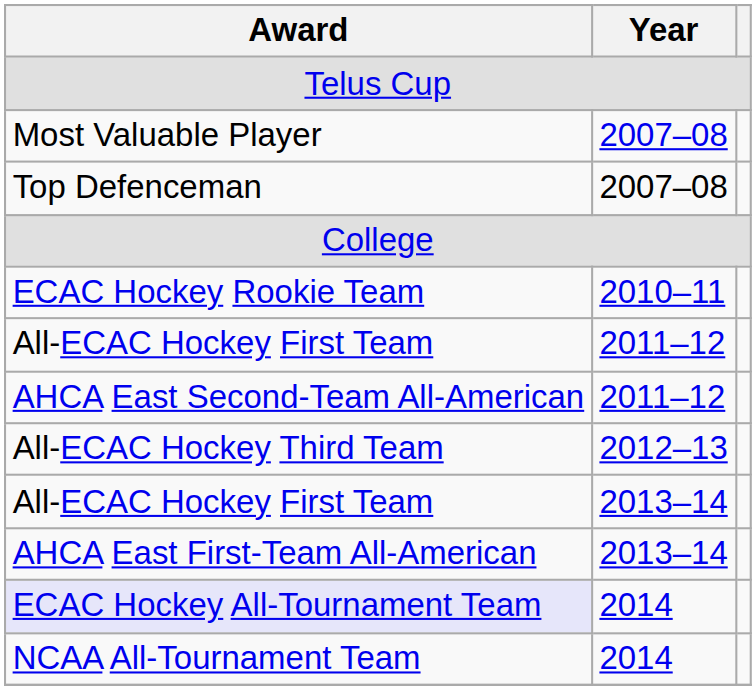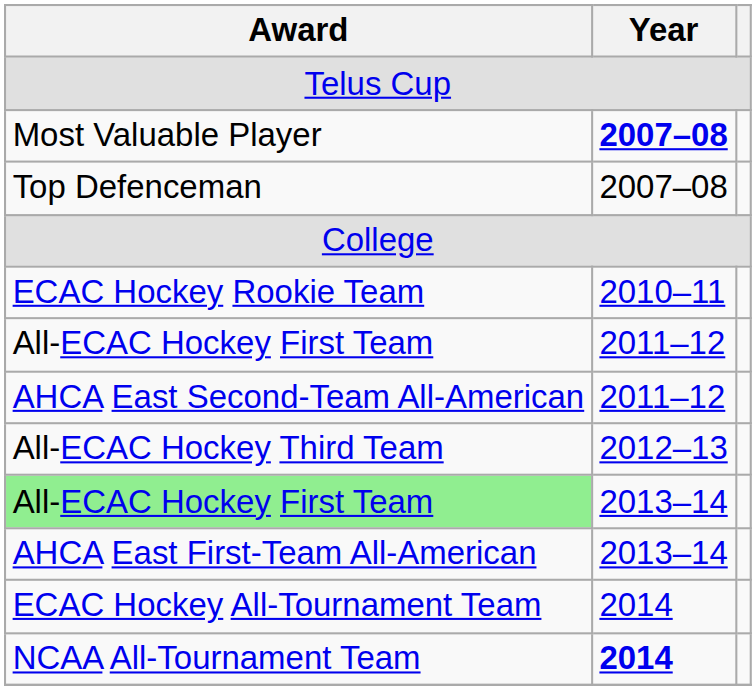(664, 135) normal -> (664, 135) bold
(223, 501) no background -> (223, 501) lightgreen background
(277, 605) lavender background -> (277, 605) no background
(636, 657) normal -> (636, 657) bold
